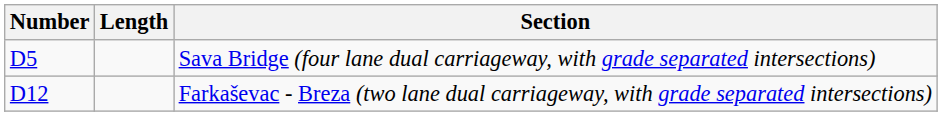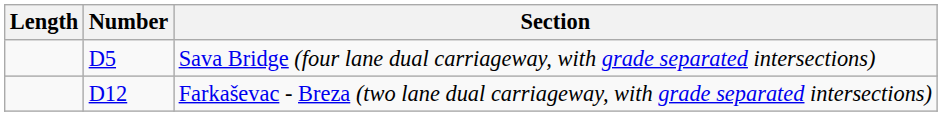columns swapped: (50, 22) <-> (134, 22)
